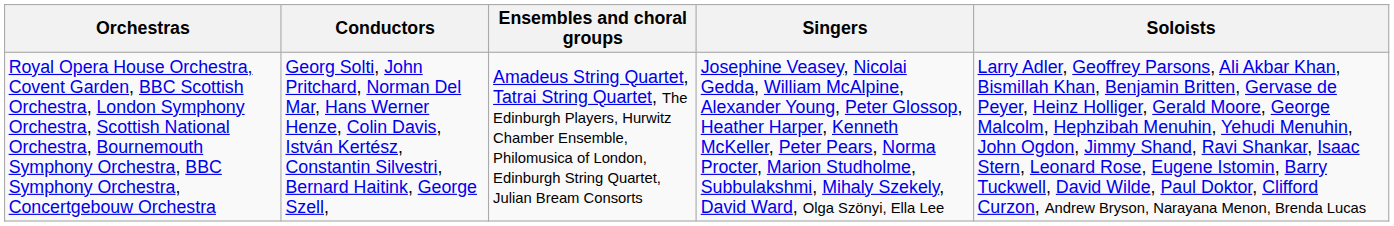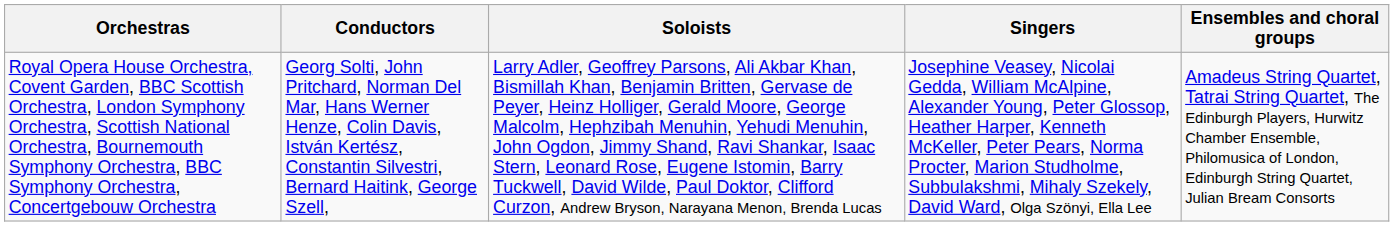columns swapped: (1181, 28) <-> (593, 28)
